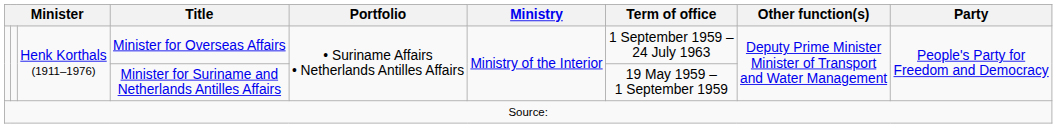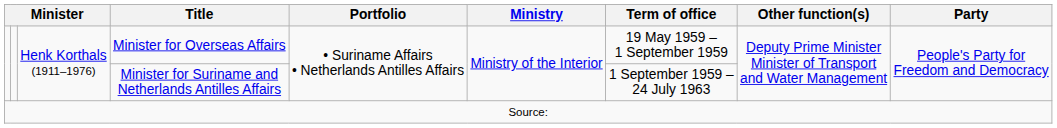(671, 44) 1 September 1959 – 24 July 1963 -> (671, 44) 19 May 1959 – 1 September 1959
(671, 82) 19 May 1959 – 1 September 1959 -> (671, 82) 1 September 1959 – 24 July 1963
